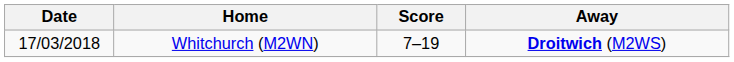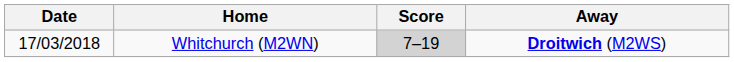(421, 43) no background -> (421, 43) lightgrey background
